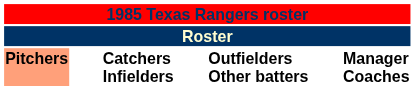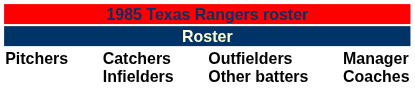(37, 58) lightsalmon background -> (37, 58) no background
